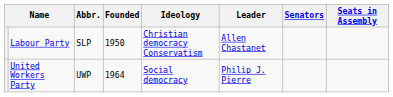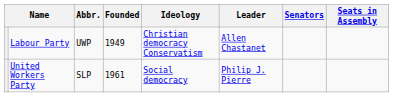(84, 43) SLP -> (84, 43) UWP
(115, 43) 1950 -> (115, 43) 1949
(84, 75) UWP -> (84, 75) SLP
(115, 75) 1964 -> (115, 75) 1961
